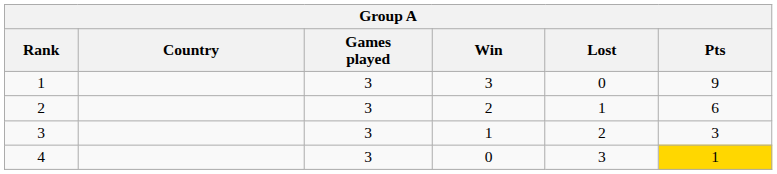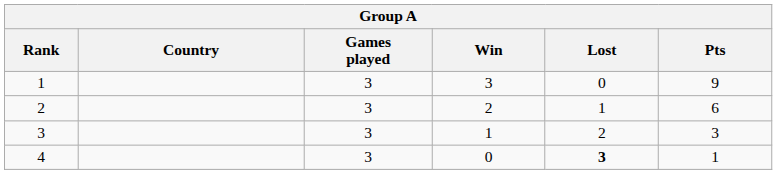(602, 157) normal -> (602, 157) bold
(715, 157) gold background -> (715, 157) no background
